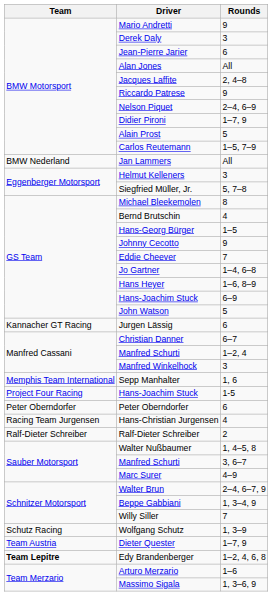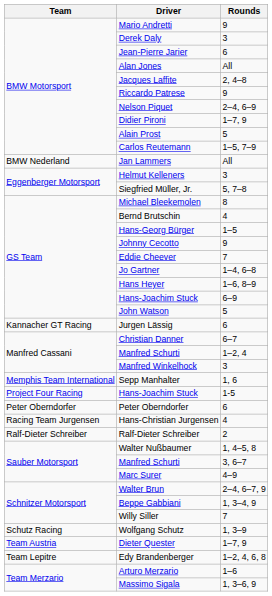(33, 558) bold -> (31, 558) normal
